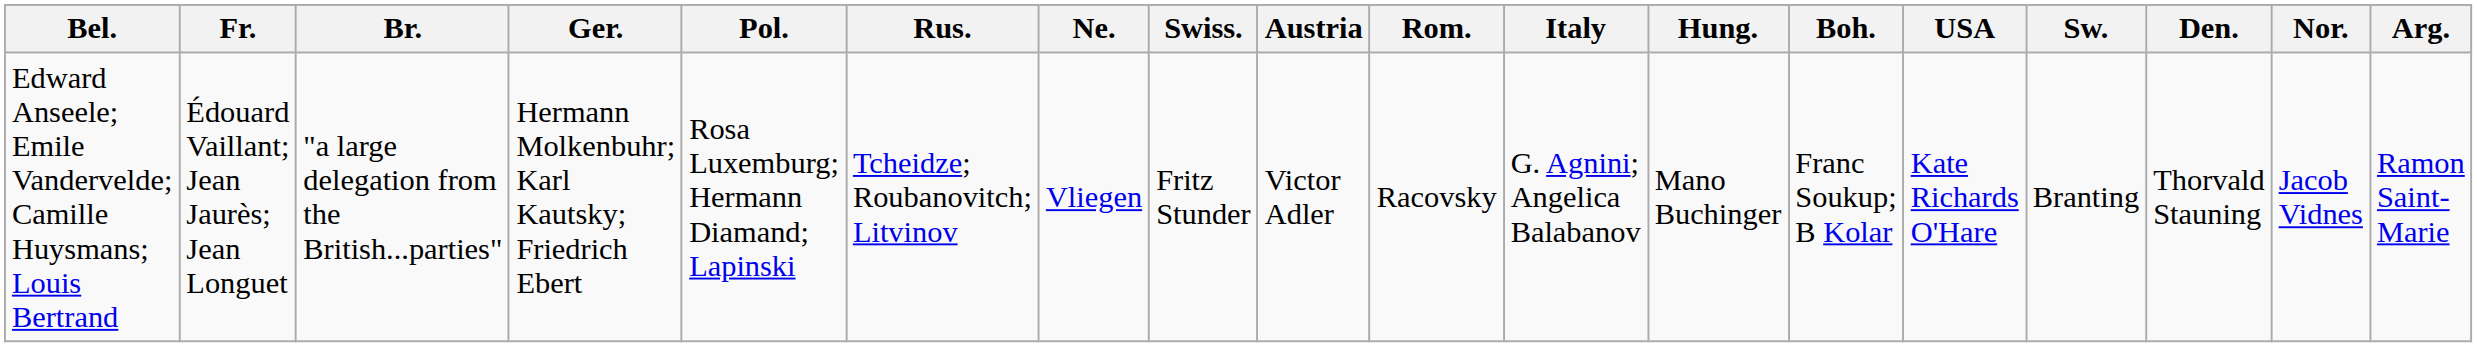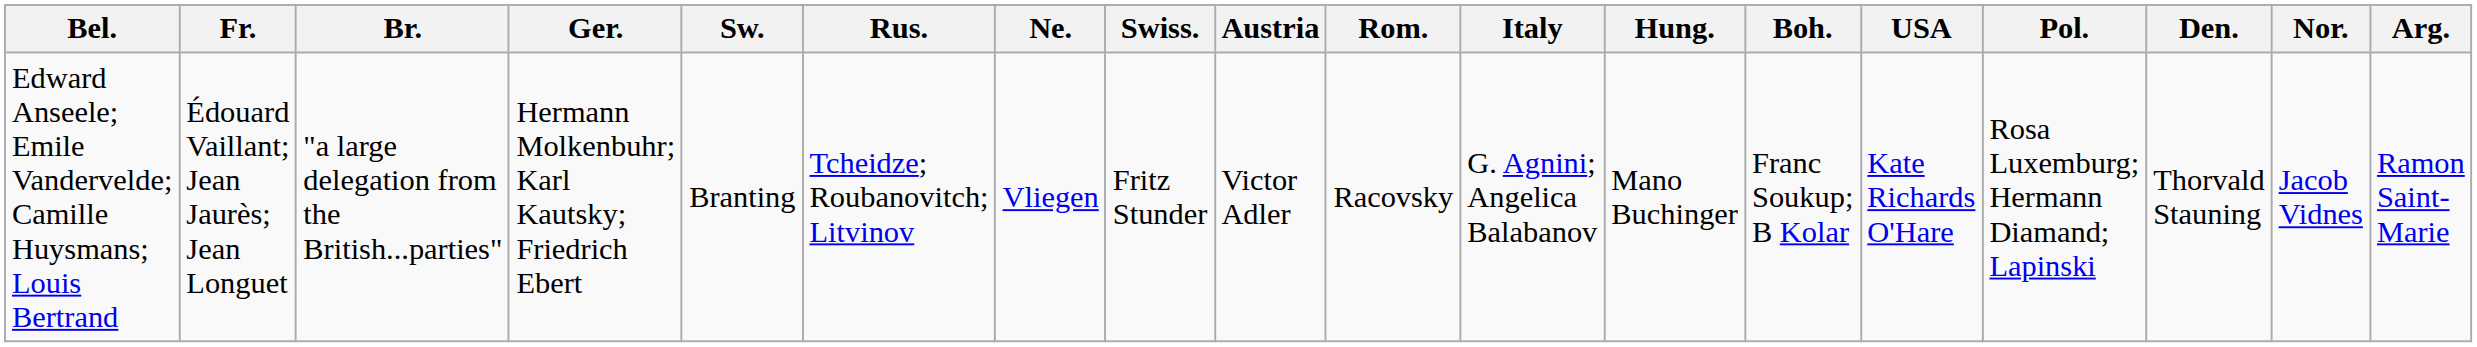columns swapped: (764, 28) <-> (2086, 28)
